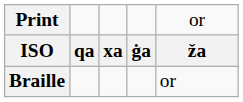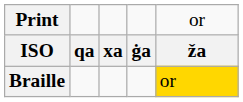(168, 81) no background -> (168, 81) gold background
